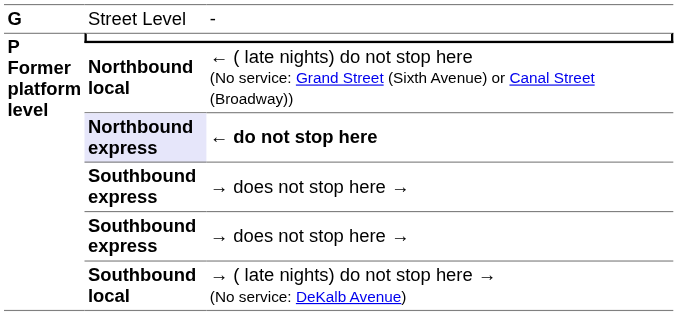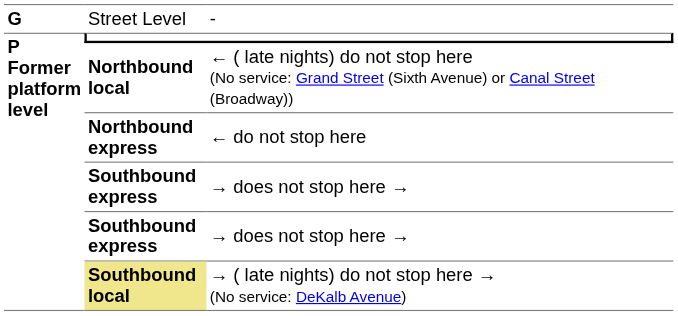(141, 137) lavender background -> (141, 137) no background
(294, 137) bold -> (288, 137) normal
(142, 285) no background -> (142, 285) khaki background
